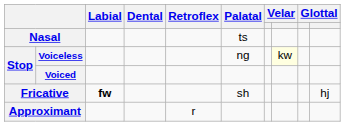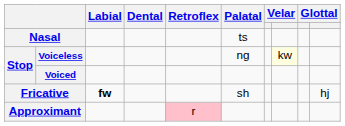(193, 111) no background -> (193, 111) pink background
